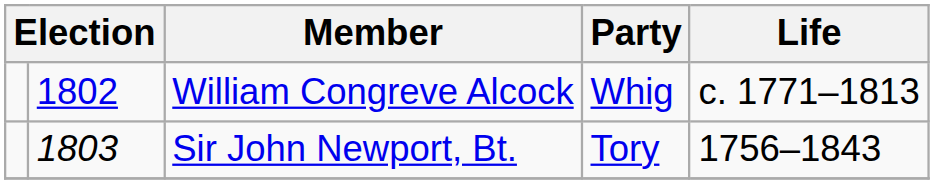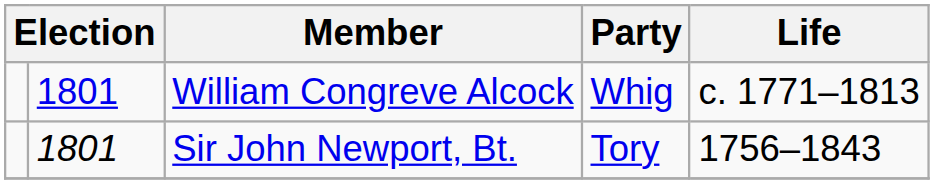(77, 91) 1802 -> (77, 91) 1801
(77, 149) 1803 -> (77, 149) 1801
